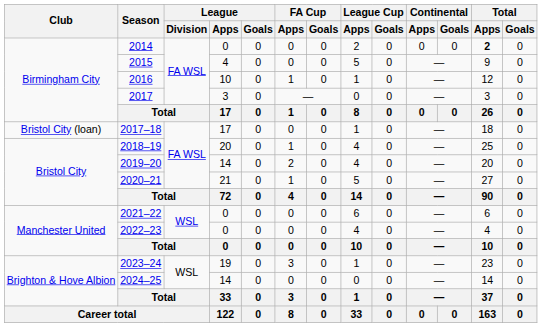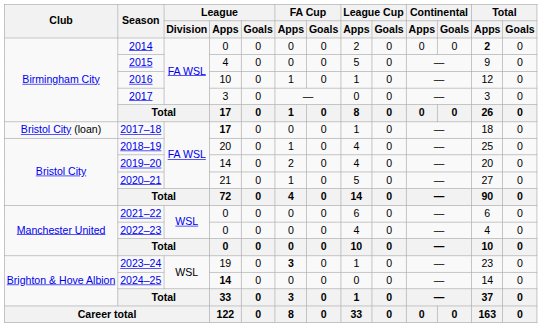(225, 130) normal -> (225, 130) bold
(291, 264) normal -> (291, 264) bold
(225, 280) normal -> (225, 280) bold
